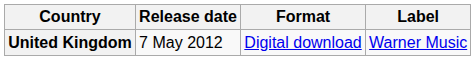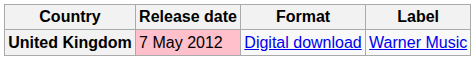(181, 42) no background -> (181, 42) pink background
